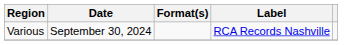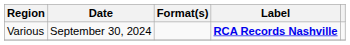(272, 31) normal -> (276, 31) bold
